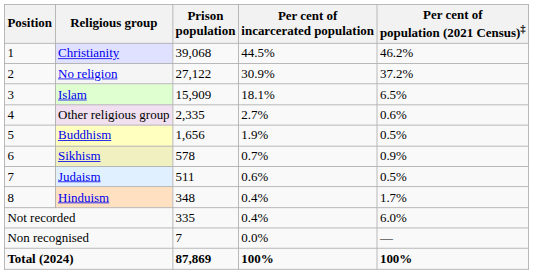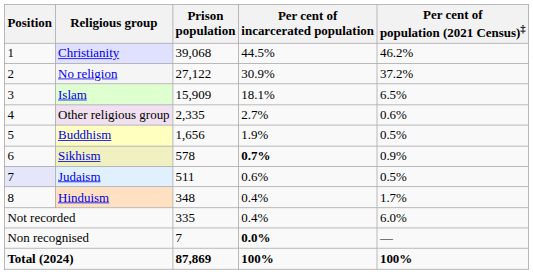(255, 156) normal -> (256, 156) bold
(11, 176) no background -> (11, 176) lavender background
(255, 238) normal -> (256, 238) bold
